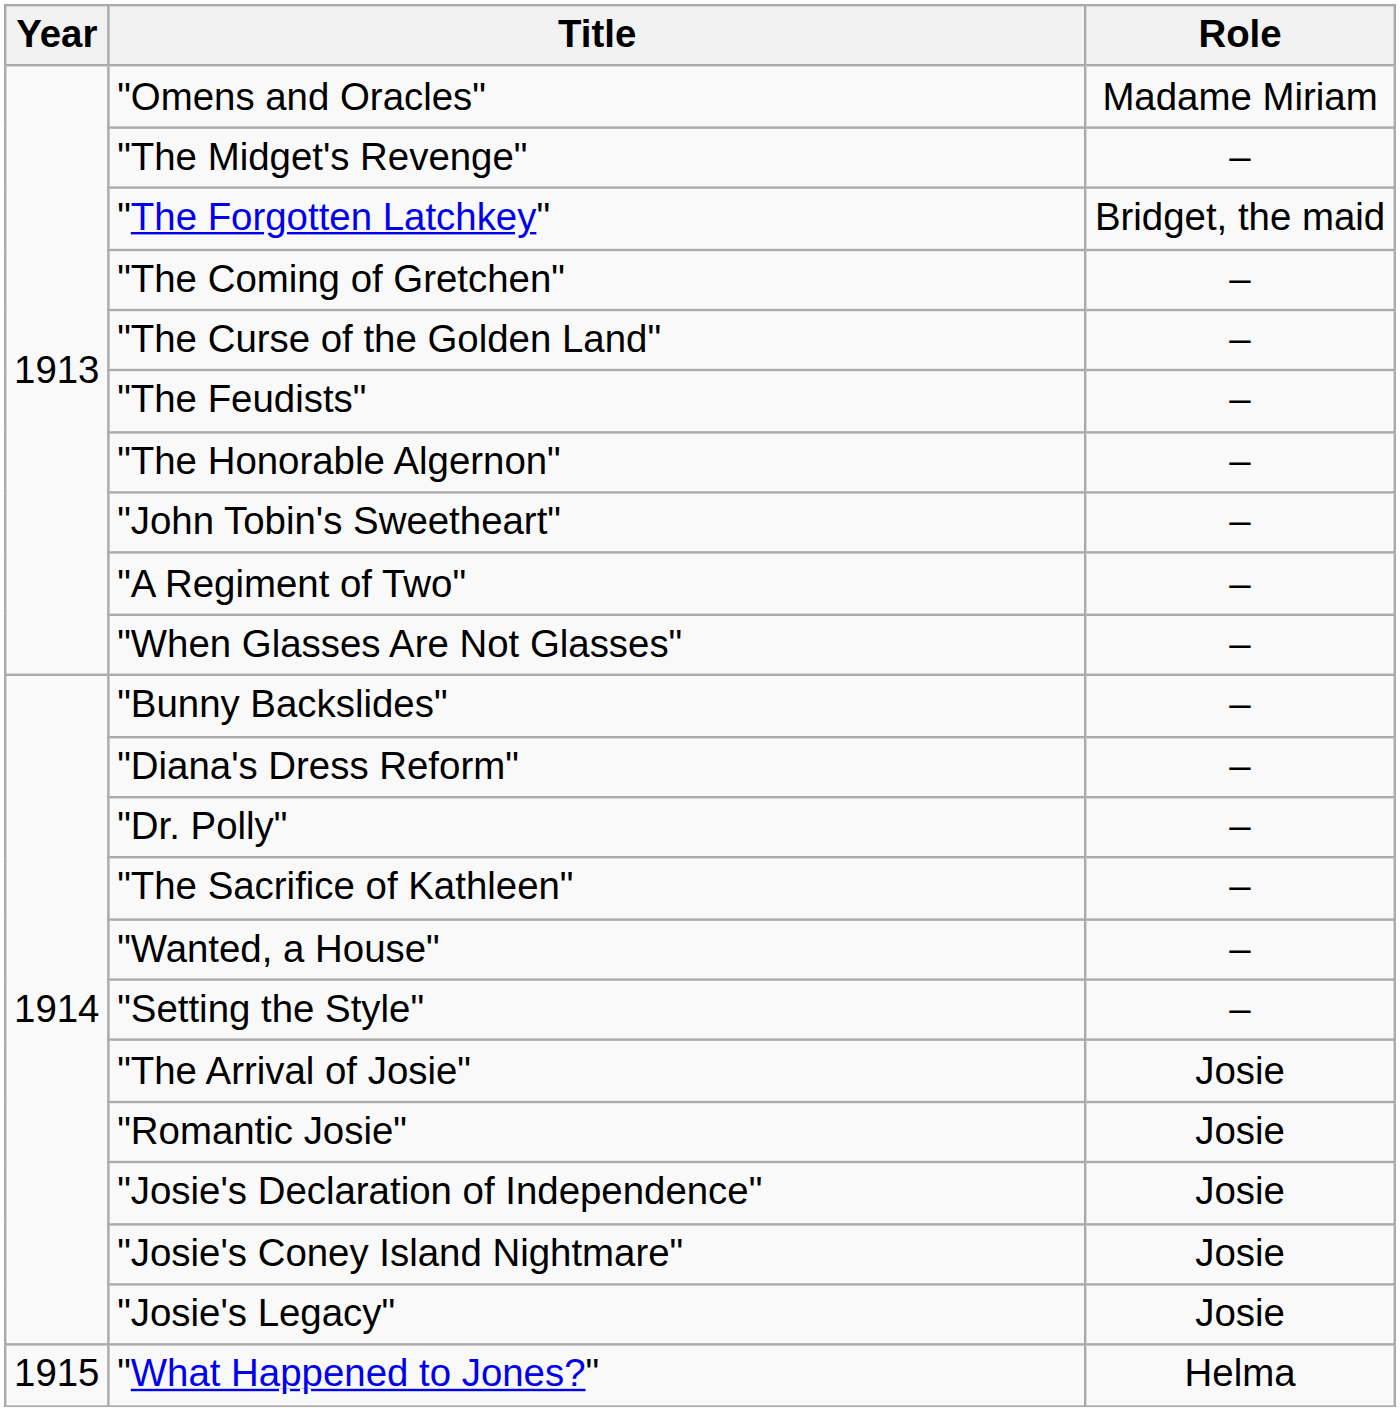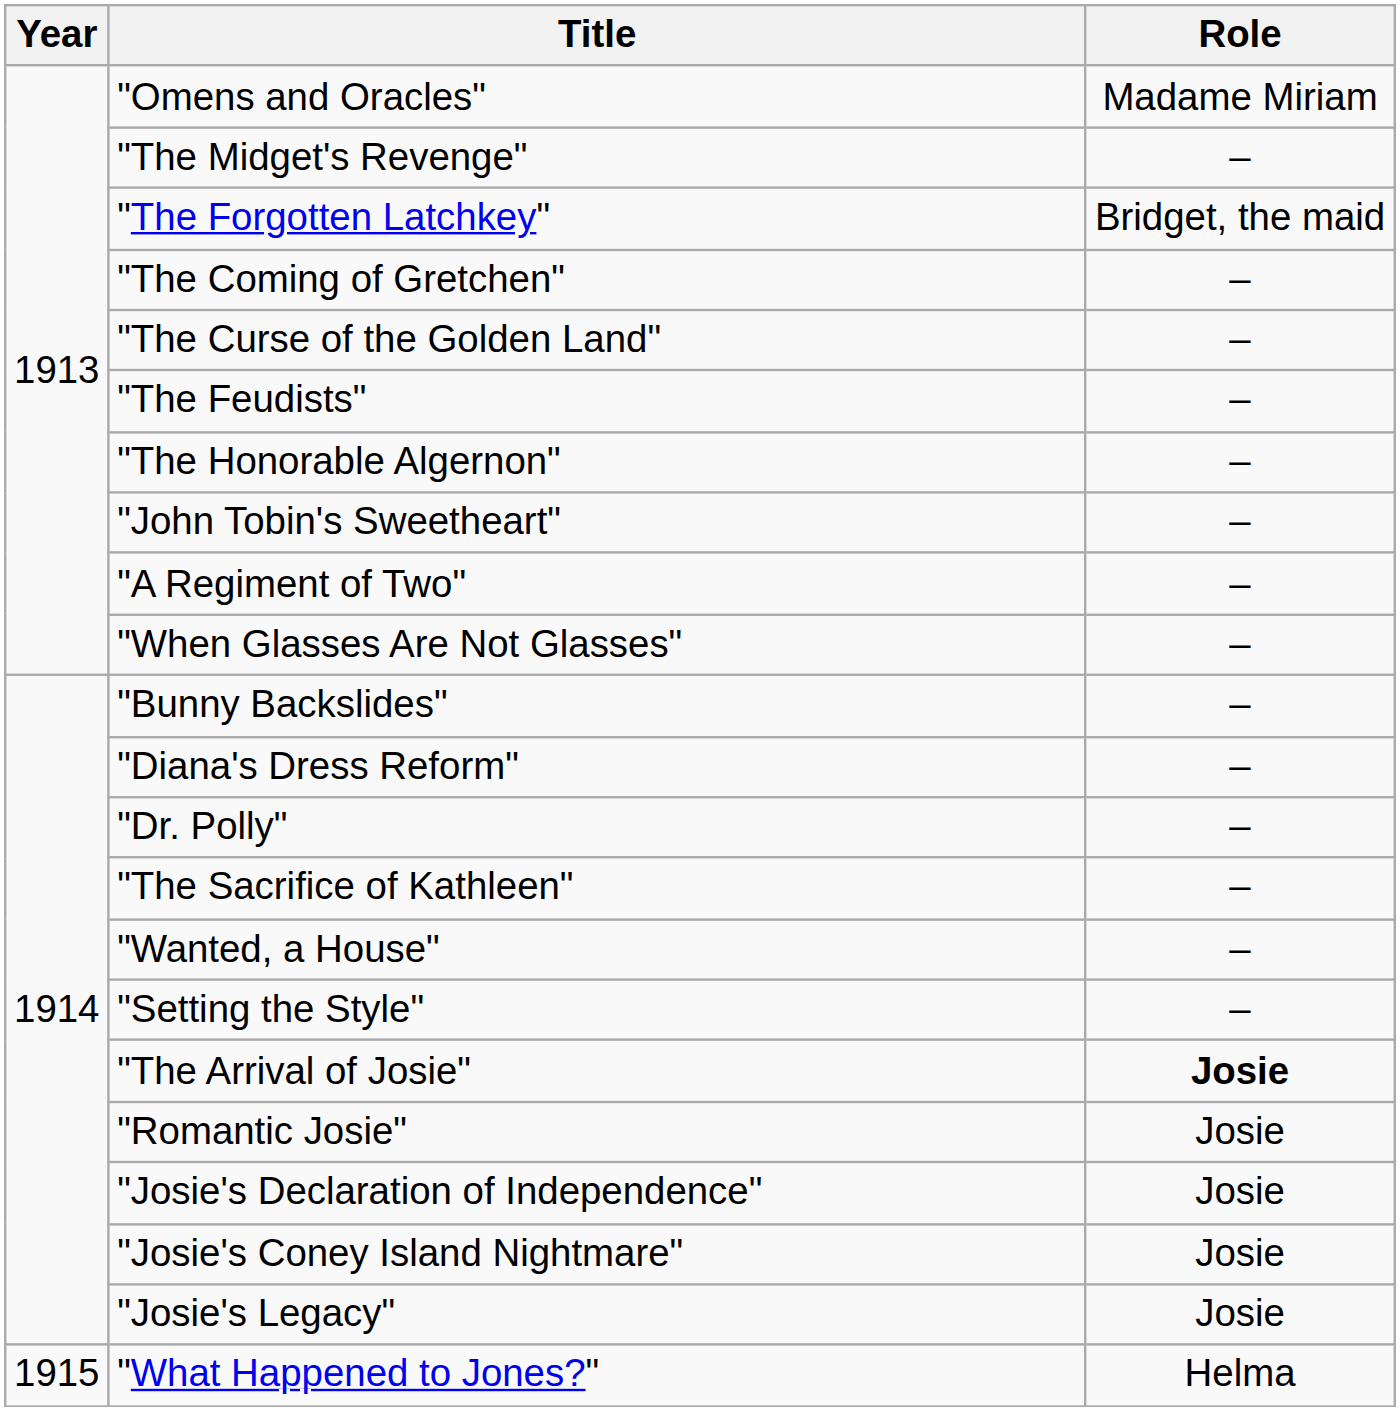(1240, 1070) normal -> (1240, 1070) bold
